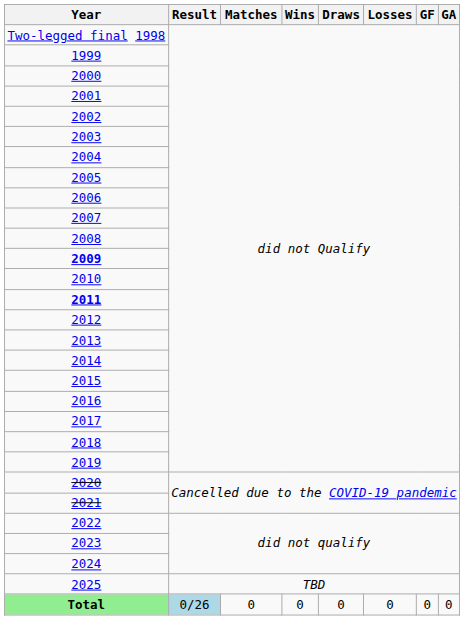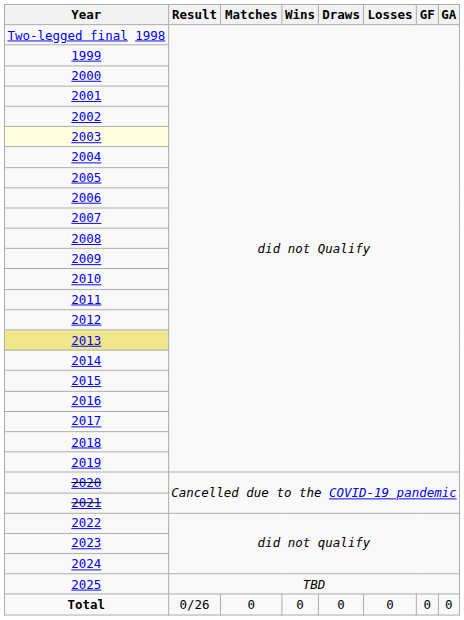(86, 137) no background -> (86, 137) lightyellow background
(86, 259) bold -> (86, 259) normal
(86, 299) bold -> (86, 299) normal
(86, 340) no background -> (86, 340) khaki background
(86, 605) lightgreen background -> (86, 605) no background
(195, 605) lightblue background -> (195, 605) no background
